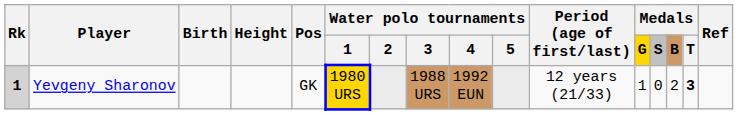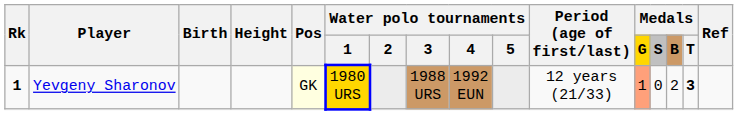(17, 87) lightgrey background -> (17, 87) no background
(308, 87) no background -> (308, 87) lightyellow background
(642, 87) no background -> (642, 87) lightsalmon background
